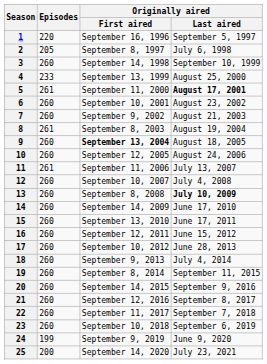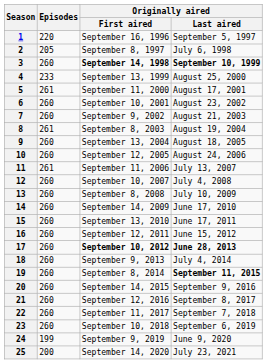(126, 63) normal -> (126, 63) bold
(217, 63) normal -> (217, 63) bold
(209, 90) bold -> (209, 90) normal
(126, 142) bold -> (126, 142) normal
(205, 195) bold -> (205, 195) normal
(126, 247) normal -> (126, 247) bold
(205, 247) normal -> (205, 247) bold
(217, 274) normal -> (217, 274) bold
